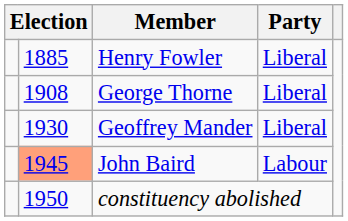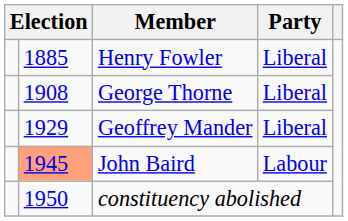(46, 127) 1930 -> (46, 127) 1929
